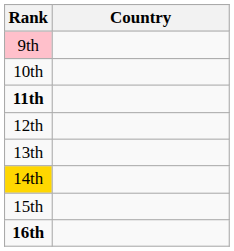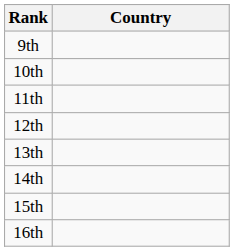(28, 44) pink background -> (28, 44) no background
(28, 98) bold -> (28, 98) normal
(28, 179) gold background -> (28, 179) no background
(28, 233) bold -> (28, 233) normal
